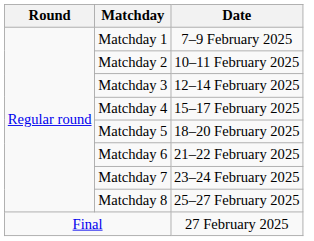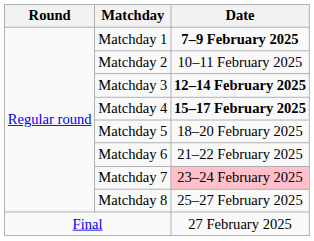(237, 39) normal -> (240, 39) bold
(237, 85) normal -> (240, 85) bold
(237, 108) normal -> (240, 108) bold
(237, 177) no background -> (240, 177) pink background
